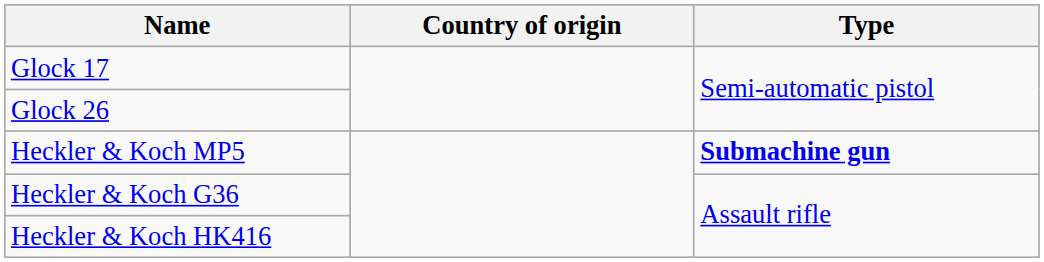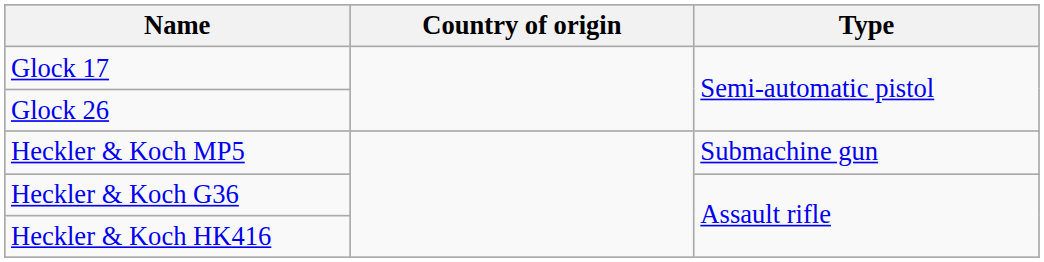(795, 151) bold -> (789, 151) normal
